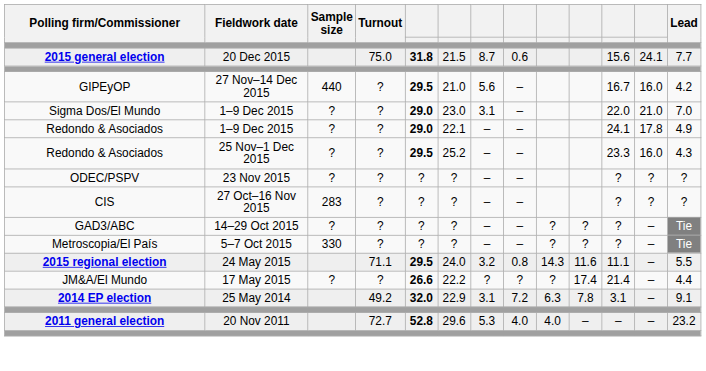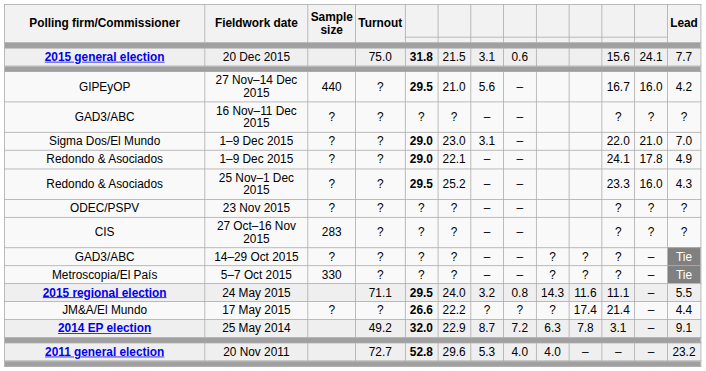(487, 57) 8.7 -> (487, 57) 3.1
+ row: (105, 117)
(487, 298) 3.1 -> (487, 328) 8.7
